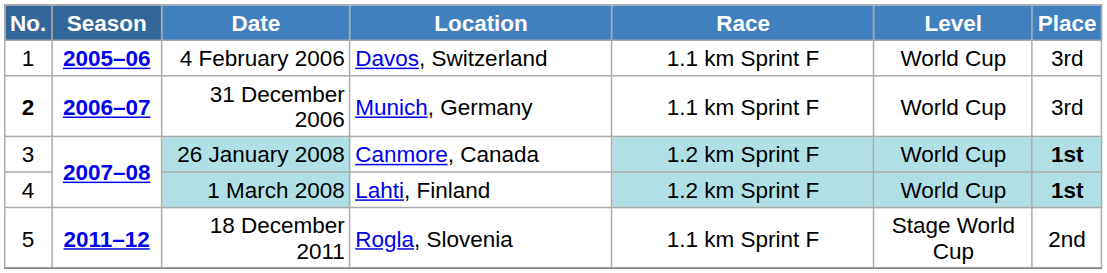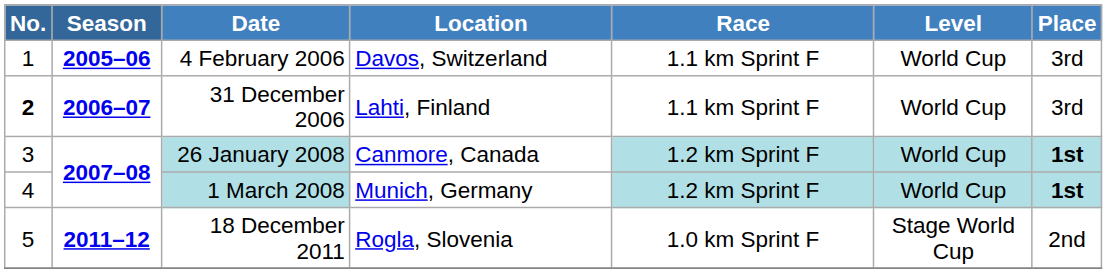(444, 107) Munich, Germany -> (423, 107) Lahti, Finland
(423, 190) Lahti, Finland -> (444, 190) Munich, Germany
(743, 239) 1.1 km Sprint F -> (743, 239) 1.0 km Sprint F
